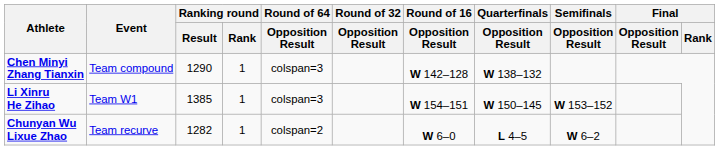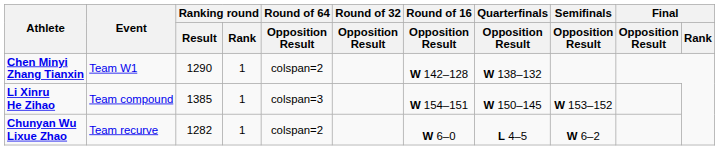(131, 69) Team compound -> (113, 69) Team W1
(297, 69) colspan=3 -> (297, 69) colspan=2
(113, 99) Team W1 -> (131, 99) Team compound
